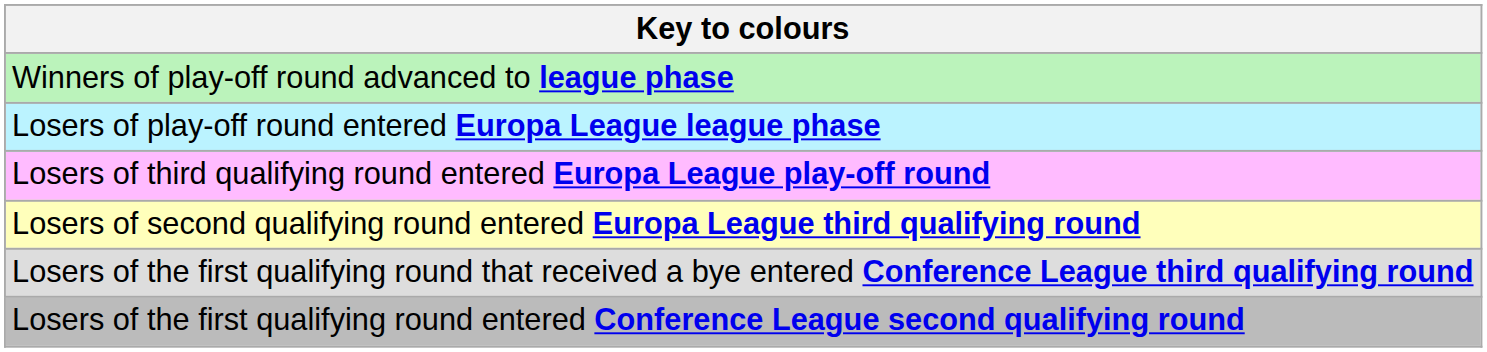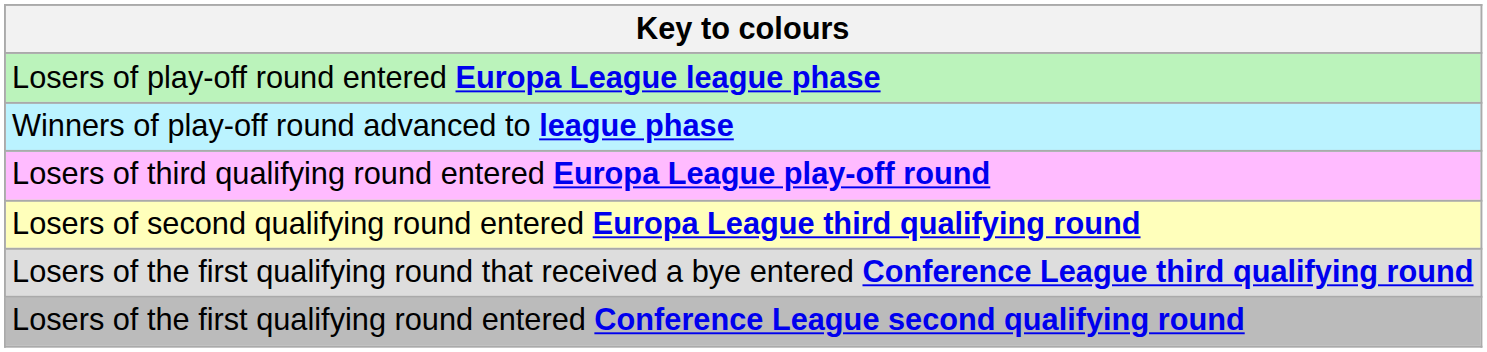(373, 77) Winners of play-off round advanced to league phase -> (446, 77) Losers of play-off round entered Europa League league phase
(446, 126) Losers of play-off round entered Europa League league phase -> (373, 126) Winners of play-off round advanced to league phase
